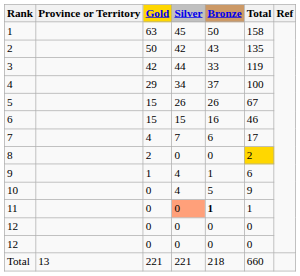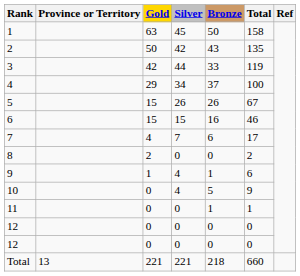(250, 155) gold background -> (250, 155) no background
(177, 208) lightsalmon background -> (177, 208) no background
(210, 208) bold -> (210, 208) normal
